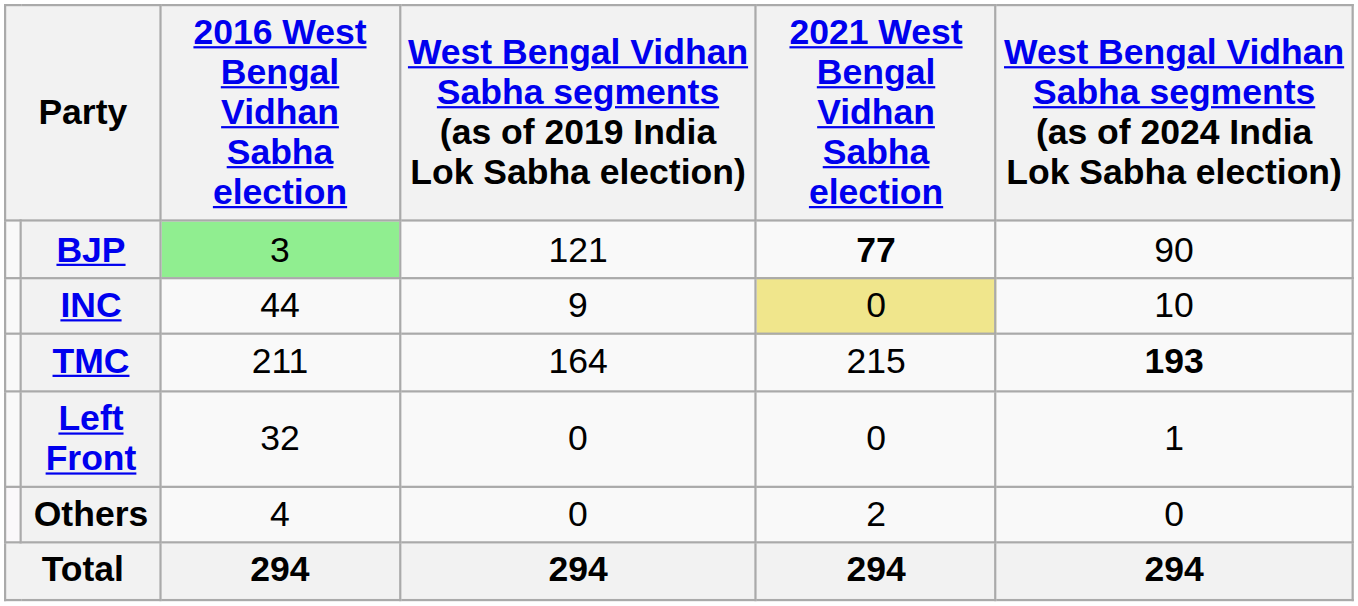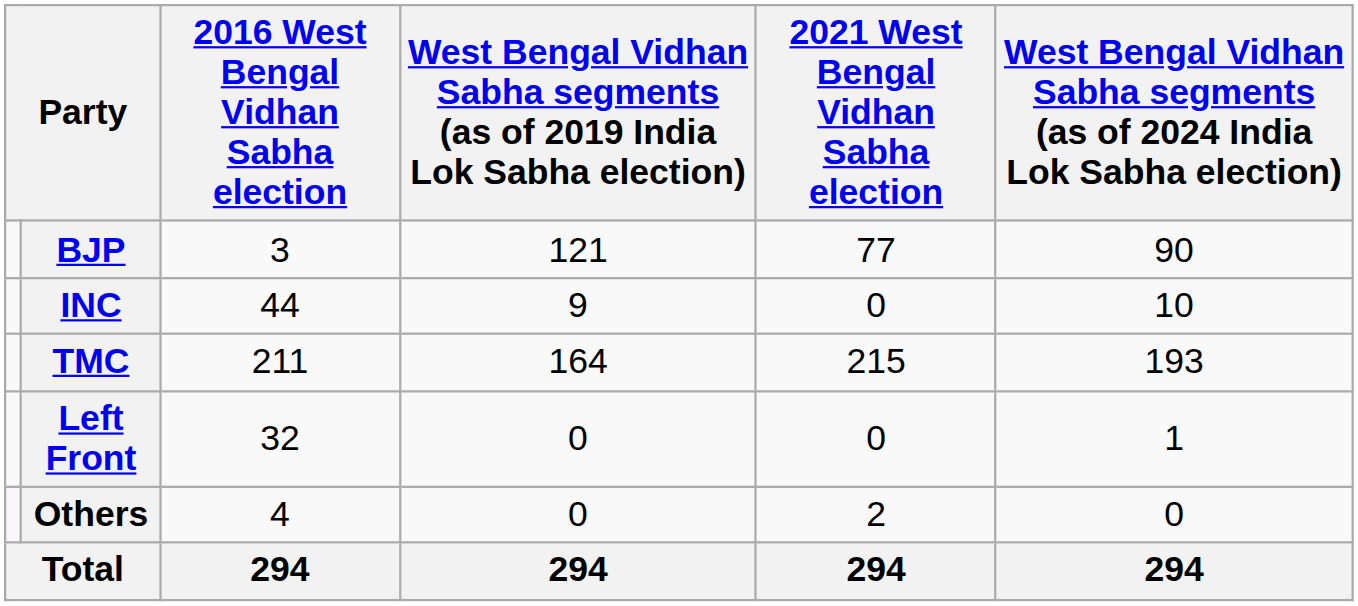(280, 248) lightgreen background -> (280, 248) no background
(876, 248) bold -> (876, 248) normal
(876, 305) khaki background -> (876, 305) no background
(1174, 361) bold -> (1174, 361) normal
